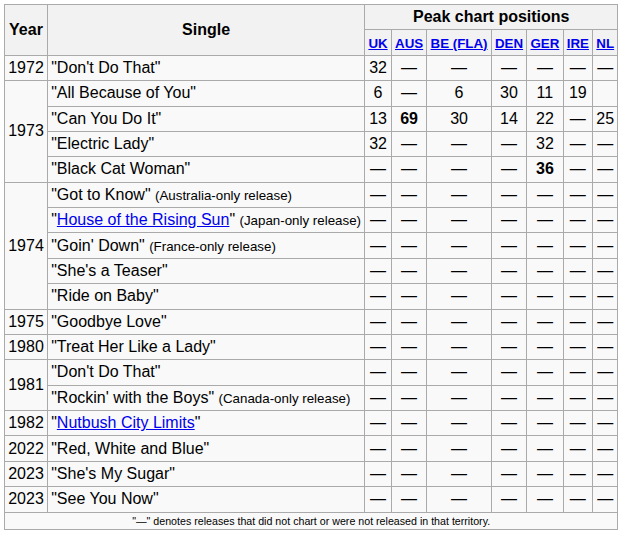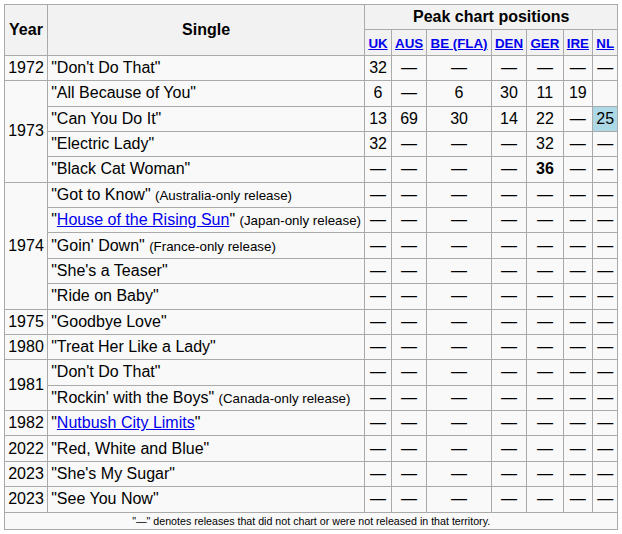(409, 118) bold -> (409, 118) normal
(605, 118) no background -> (605, 118) lightblue background
